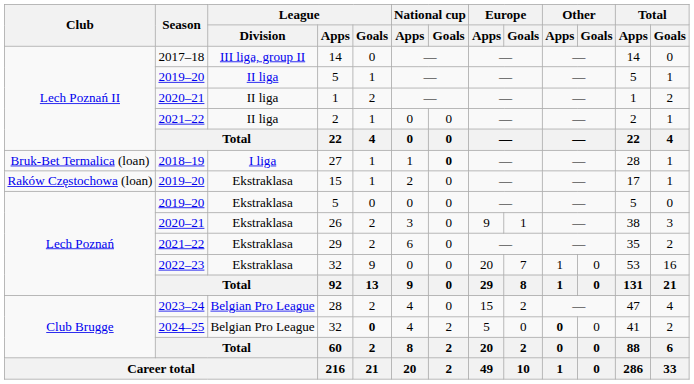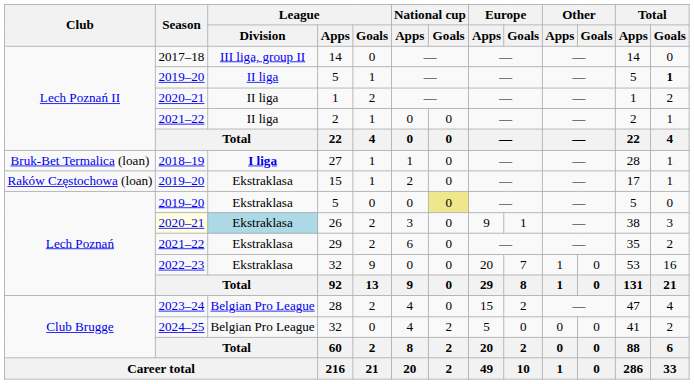(670, 77) normal -> (670, 77) bold
(263, 160) normal -> (263, 160) bold
(449, 160) bold -> (449, 160) normal
(449, 202) no background -> (449, 202) khaki background
(181, 222) no background -> (181, 222) lightyellow background
(263, 222) no background -> (263, 222) lightblue background
(372, 327) bold -> (372, 327) normal
(560, 327) bold -> (560, 327) normal
